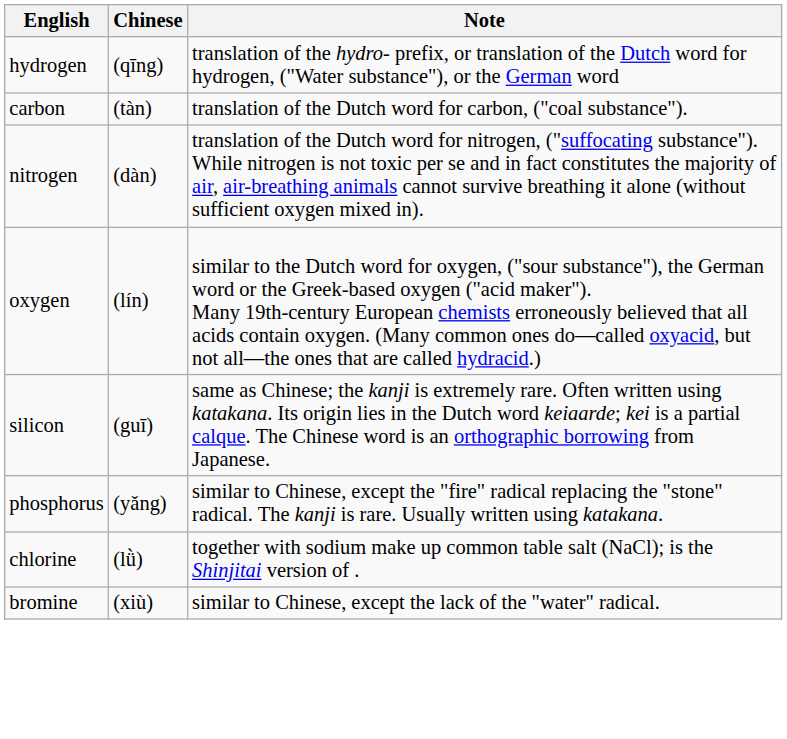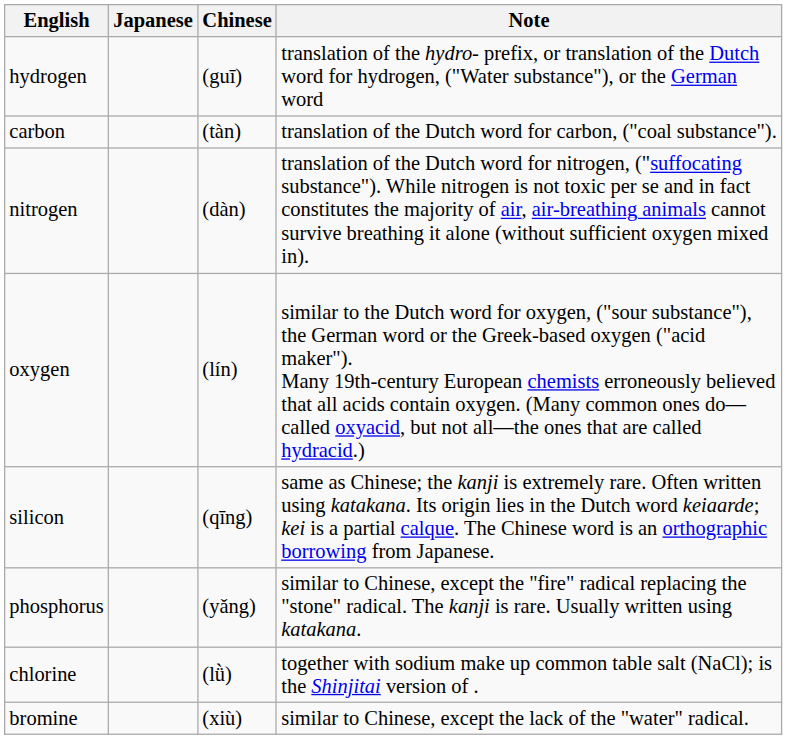+ column: (153, 20)
(138, 64) (qīng) -> (222, 76) (guī)
(133, 425) (guī) -> (227, 517) (qīng)
